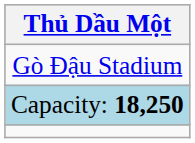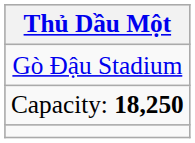(97, 104) lightblue background -> (97, 104) no background
